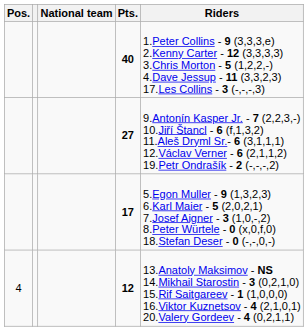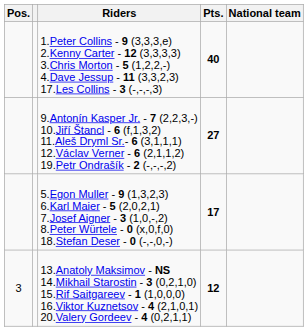columns swapped: (77, 13) <-> (222, 13)
(19, 288) 4 -> (19, 288) 3
